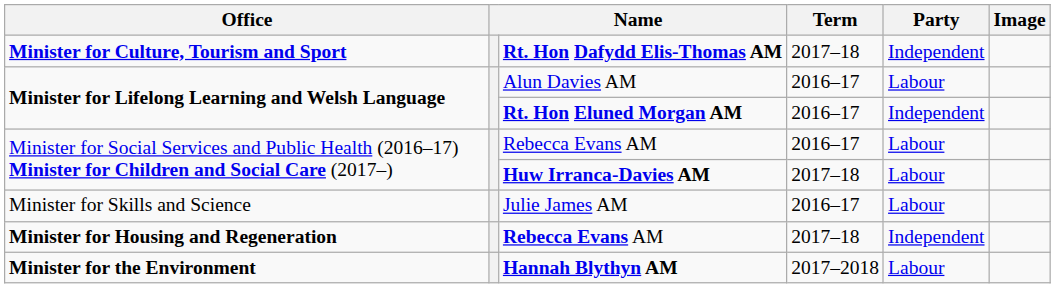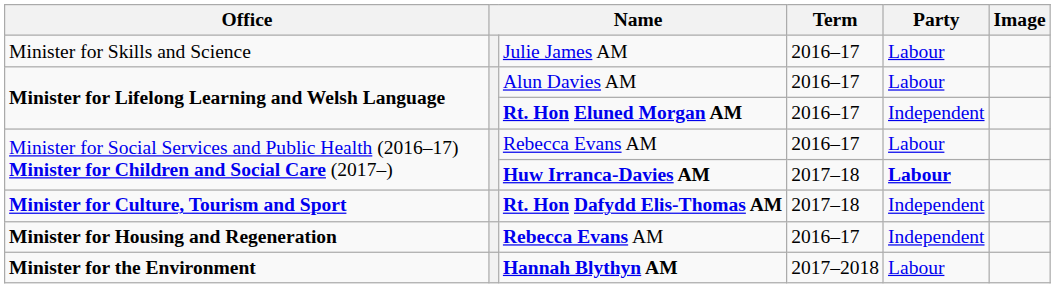rows swapped: (130, 205) <-> (178, 50)
(916, 174) normal -> (920, 174) bold
(825, 236) 2017–18 -> (825, 236) 2016–17
